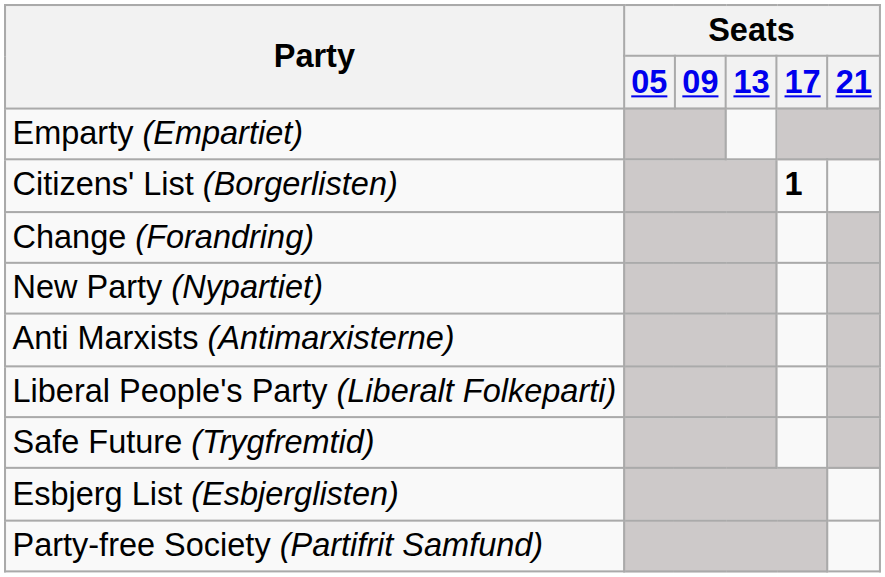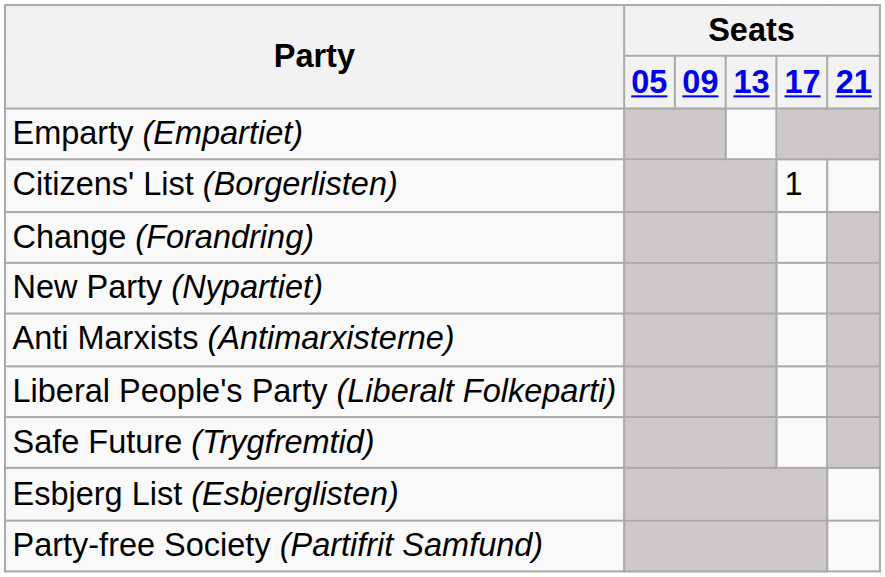(794, 184) bold -> (794, 184) normal
